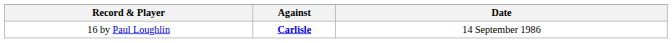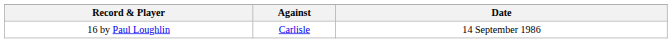(294, 29) bold -> (294, 29) normal
